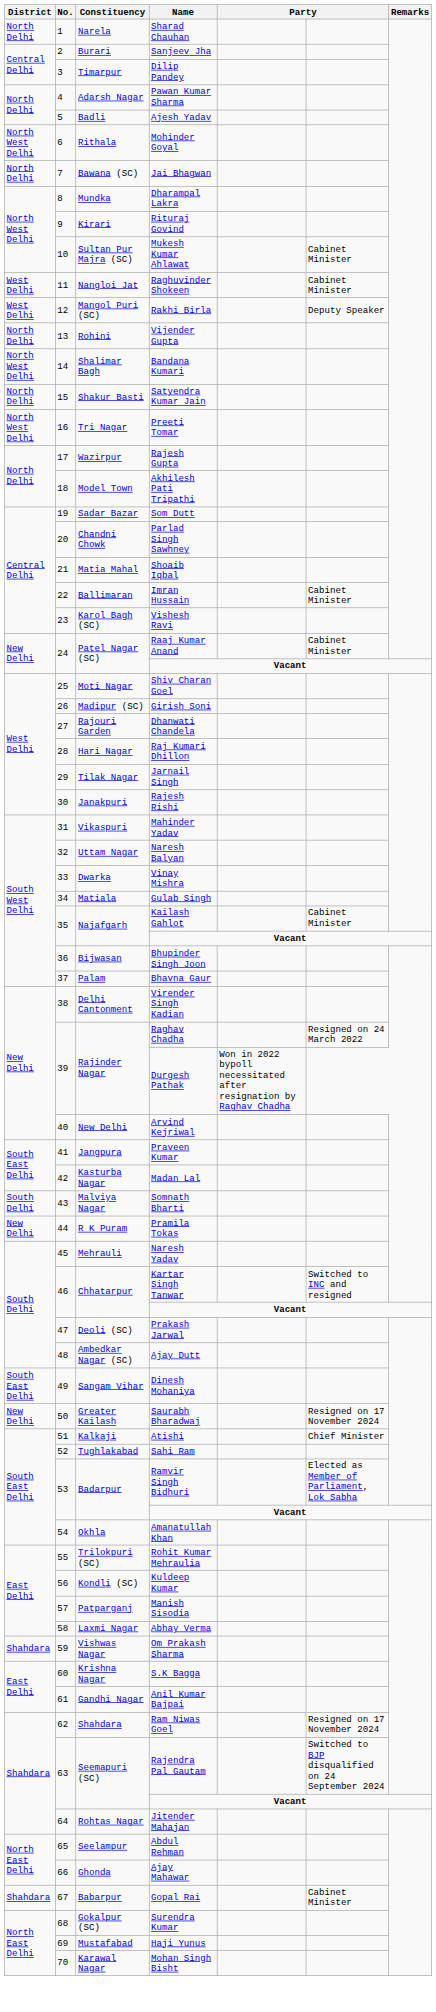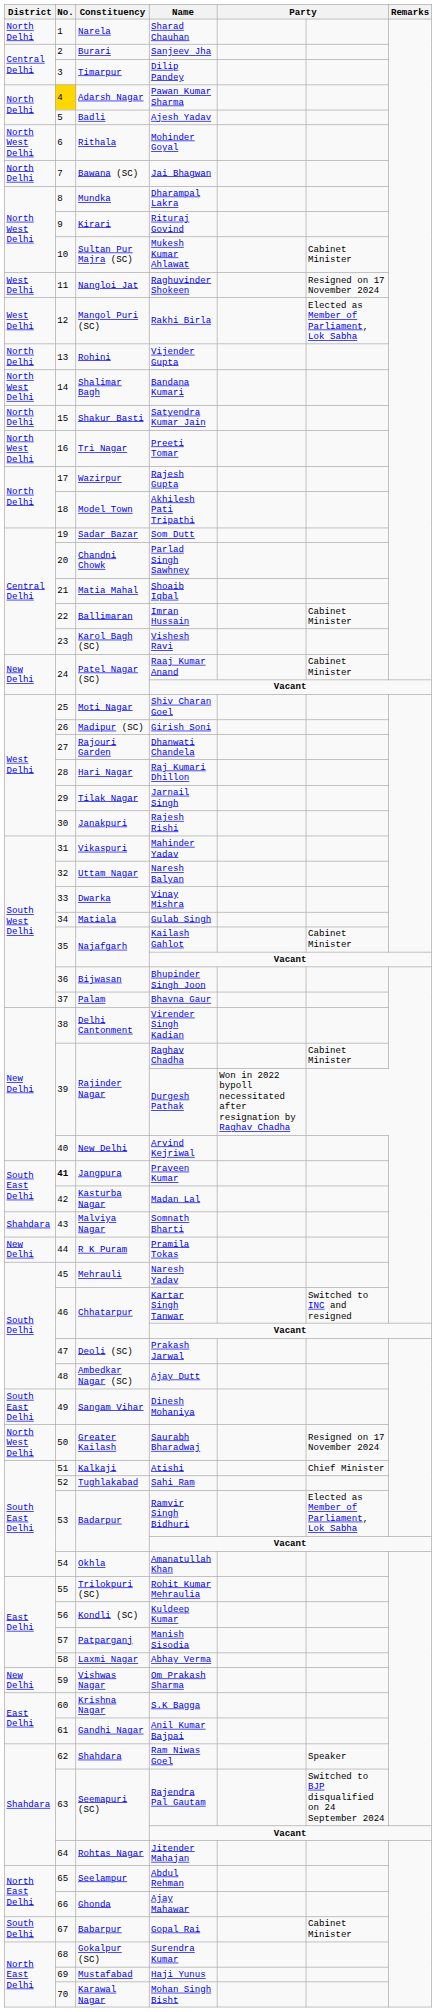(60, 97) no background -> (60, 97) gold background
(330, 285) Cabinet Minister -> (346, 285) Resigned on 17 November 2024
(346, 310) Deputy Speaker -> (338, 321) Elected as Member of Parliament, Lok Sabha
(346, 1035) Resigned on 24 March 2022 -> (330, 1056) Cabinet Minister
(63, 1153) normal -> (63, 1174) bold
(20, 1203) South Delhi -> (28, 1224) Shahdara
(20, 1416) New Delhi -> (20, 1443) North West Delhi
(28, 1649) Shahdara -> (20, 1680) New Delhi
(346, 1725) Resigned on 17 November 2024 -> (327, 1756) Speaker
(28, 1898) Shahdara -> (20, 1929) South Delhi
